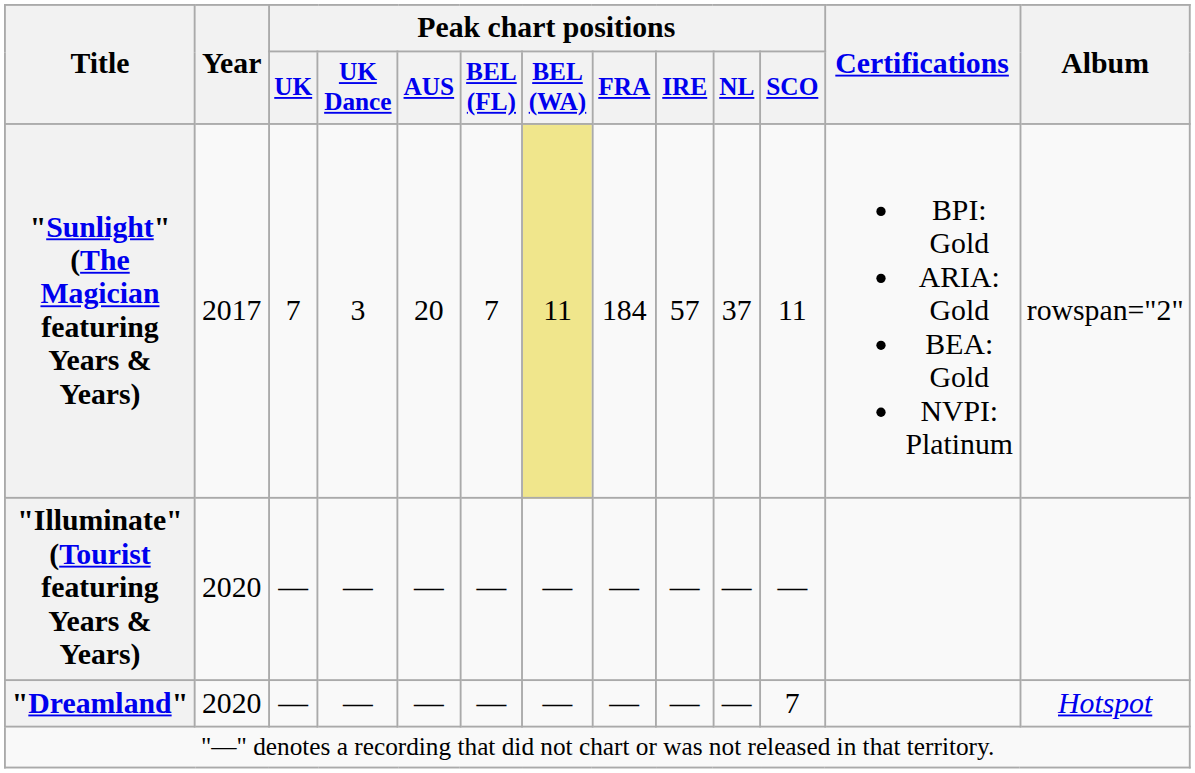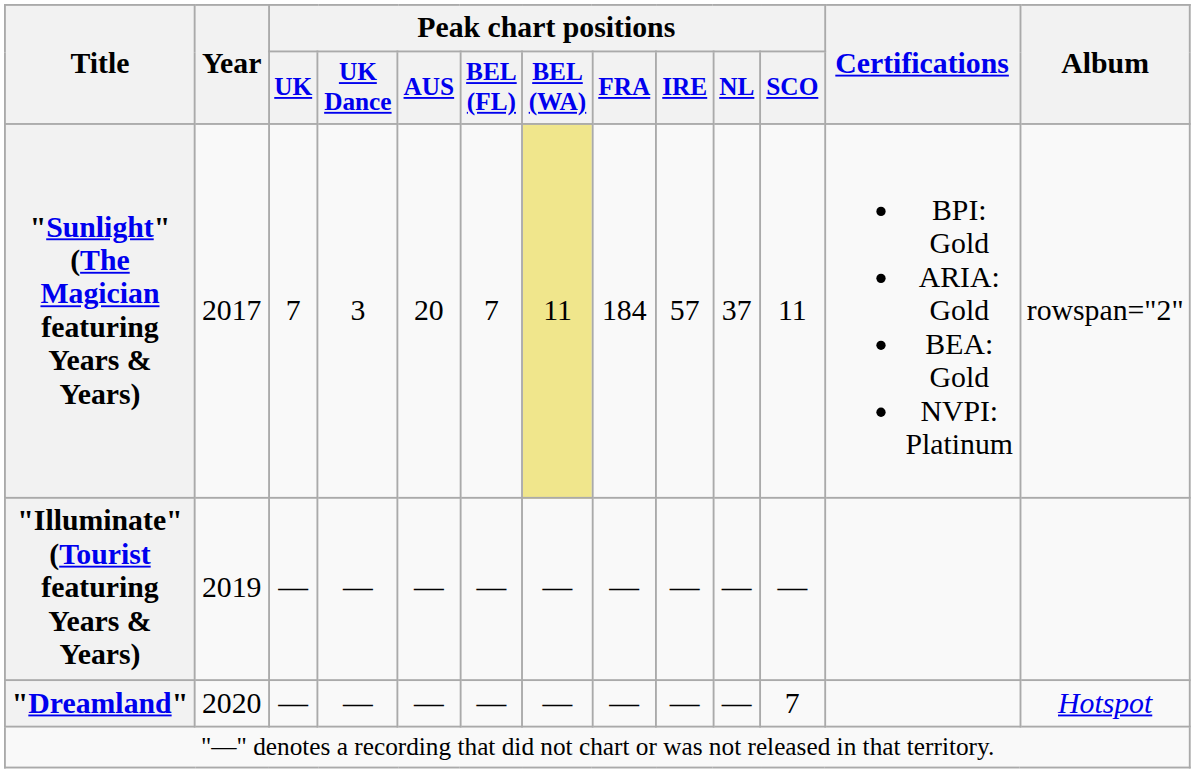(232, 588) 2020 -> (232, 588) 2019
